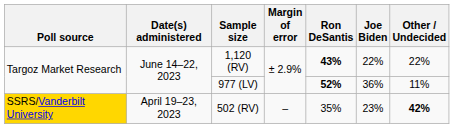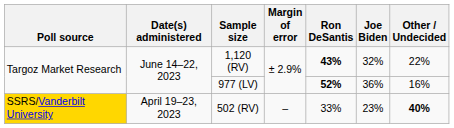(373, 61) 22% -> (373, 61) 32%
(419, 85) 11% -> (419, 85) 16%
(331, 109) 35% -> (331, 109) 33%
(419, 109) 42% -> (419, 109) 40%
